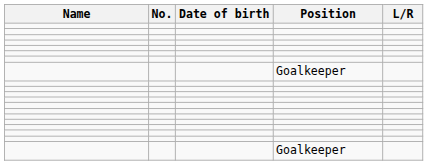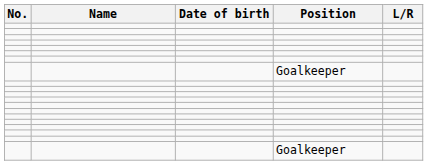columns swapped: (162, 14) <-> (77, 14)
